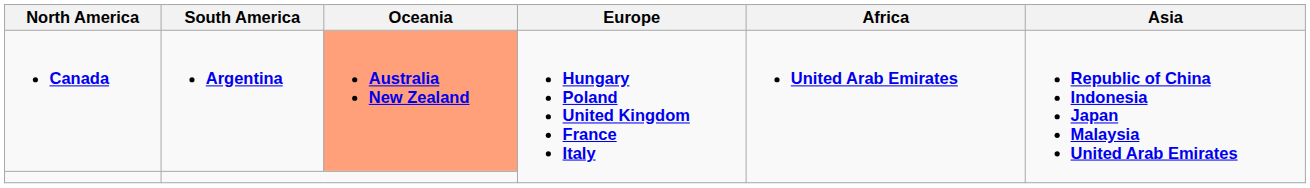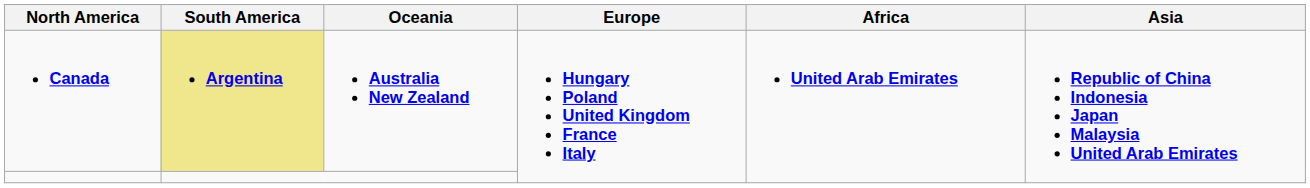(242, 79) no background -> (242, 79) khaki background
(421, 88) lightsalmon background -> (421, 88) no background
